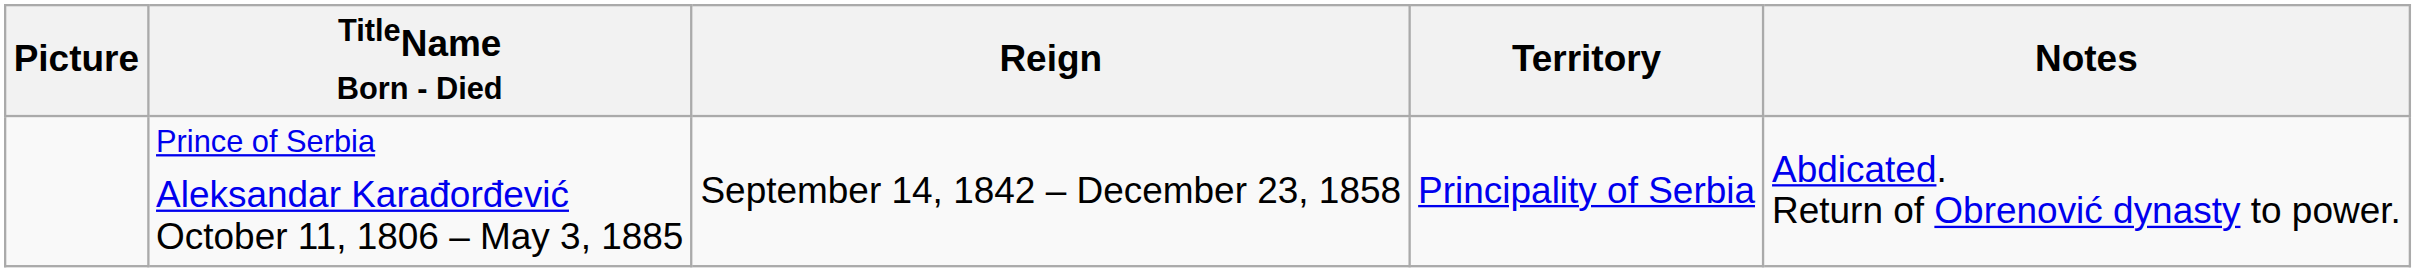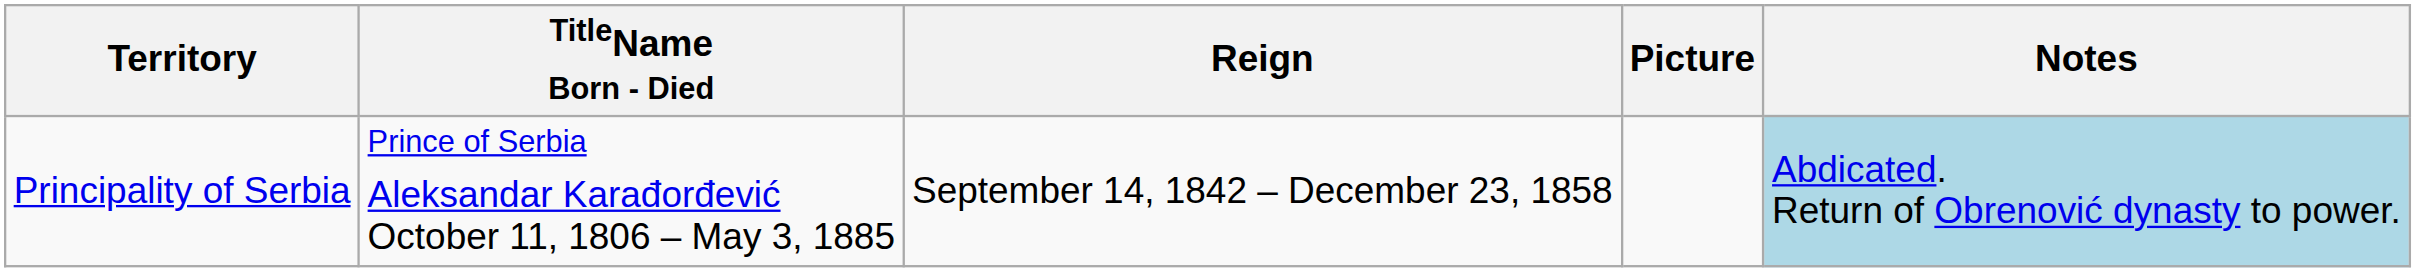columns swapped: (76, 59) <-> (1587, 59)
(2086, 190) no background -> (2086, 190) lightblue background
